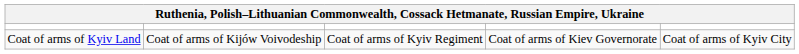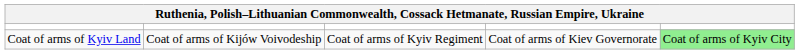(727, 39) no background -> (727, 39) lightgreen background
